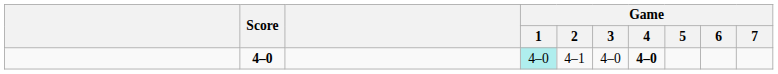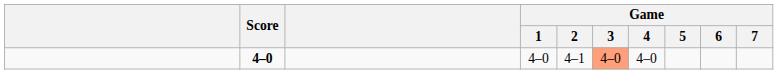(538, 58) paleturquoise background -> (538, 58) no background
(611, 58) no background -> (611, 58) lightsalmon background
(647, 58) bold -> (647, 58) normal
